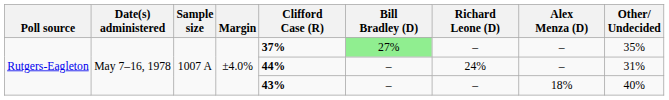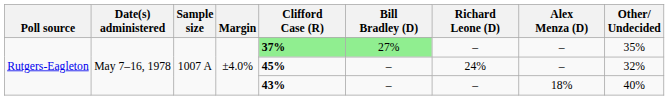(273, 47) no background -> (273, 47) lightgreen background
(273, 66) 44% -> (273, 66) 45%
(634, 66) 31% -> (634, 66) 32%
